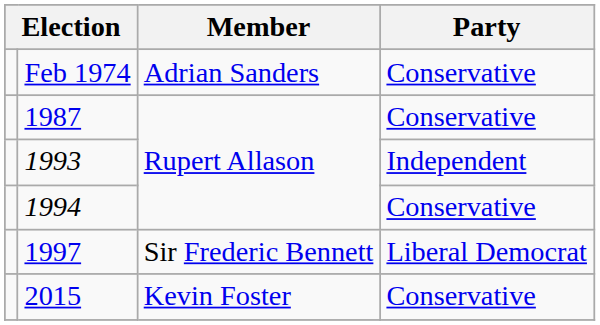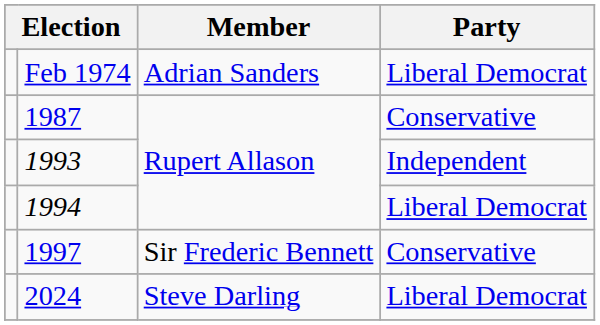(461, 71) Conservative -> (487, 71) Liberal Democrat
(461, 206) Conservative -> (487, 206) Liberal Democrat
(487, 251) Liberal Democrat -> (461, 251) Conservative
- row: (53, 296)
+ row: (53, 296)
